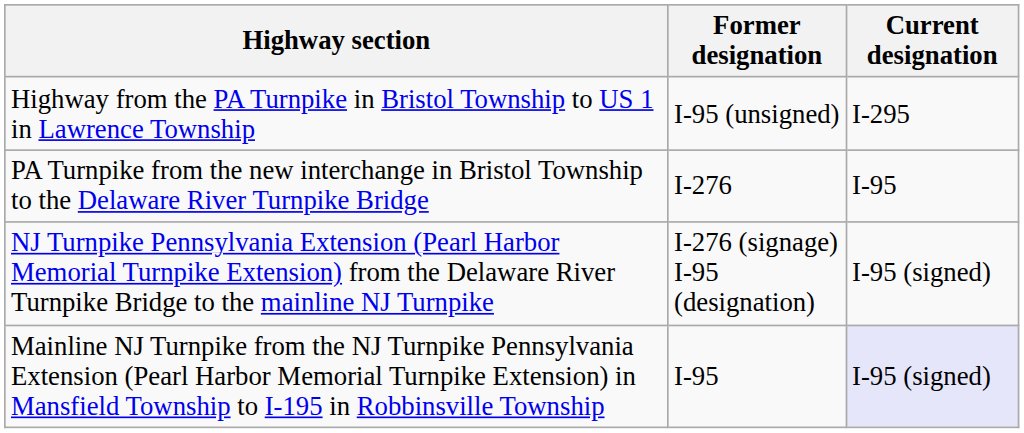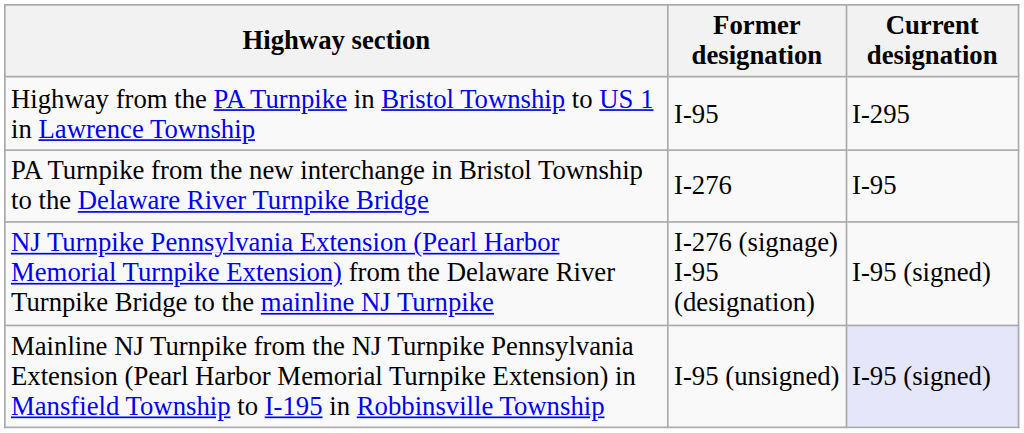(757, 113) I-95 (unsigned) -> (696, 113) I-95
(696, 375) I-95 -> (757, 375) I-95 (unsigned)
